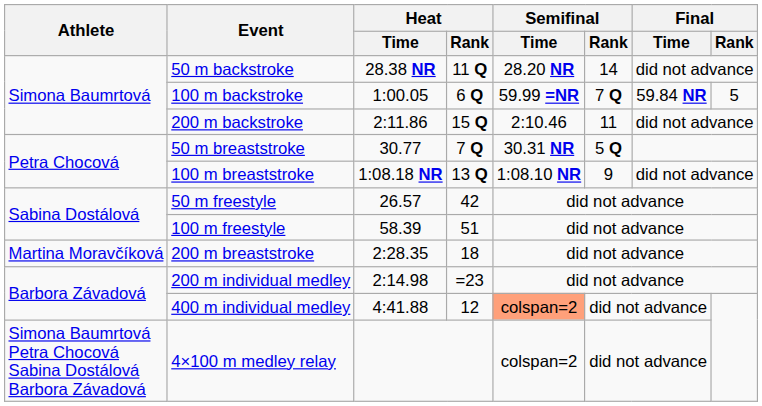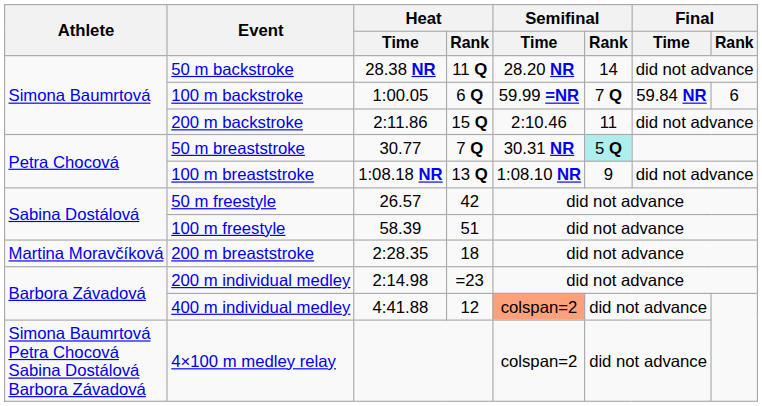(734, 96) 5 -> (734, 96) 6
(608, 149) no background -> (608, 149) paleturquoise background
